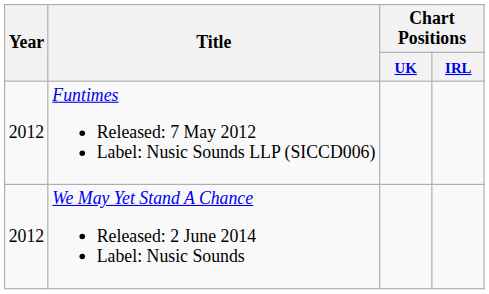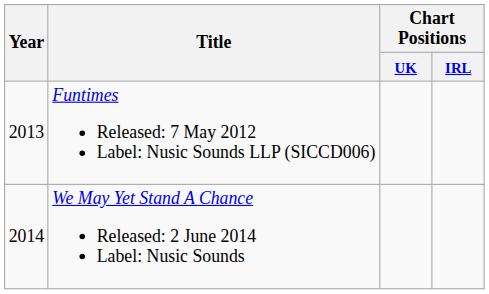(26, 132) 2012 -> (26, 132) 2013
(26, 236) 2012 -> (26, 236) 2014
